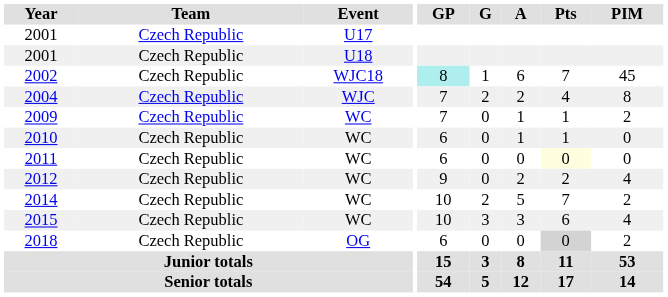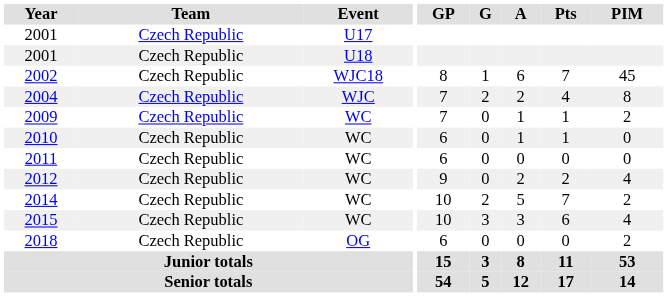(443, 76) paleturquoise background -> (443, 76) no background
(566, 158) lightyellow background -> (566, 158) no background
(566, 240) lightgrey background -> (566, 240) no background
